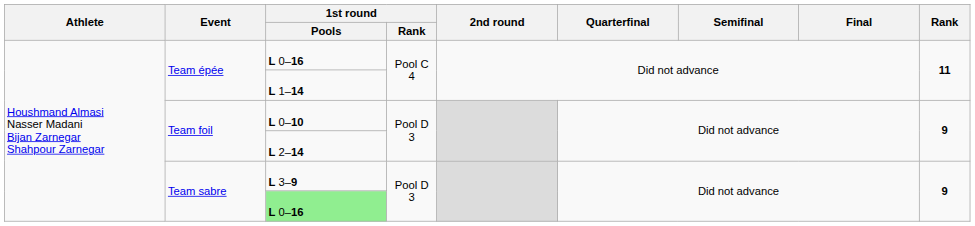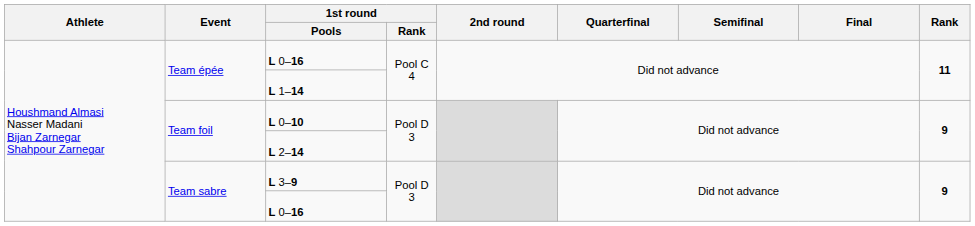(286, 213) lightgreen background -> (286, 213) no background
